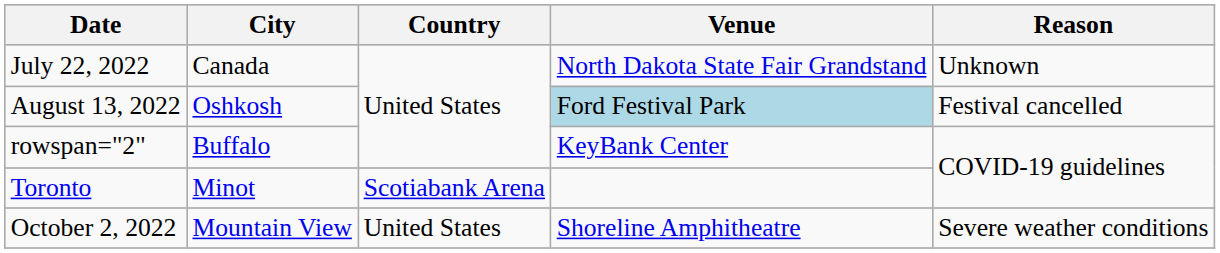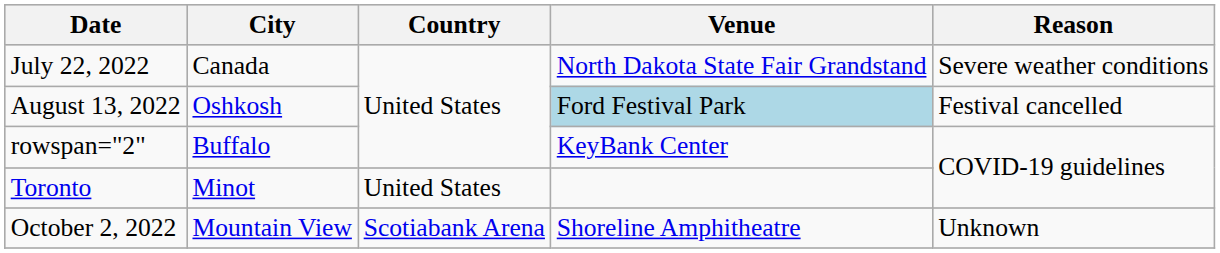(989, 65) Unknown -> (1073, 65) Severe weather conditions
(454, 187) Scotiabank Arena -> (432, 187) United States
(432, 227) United States -> (454, 227) Scotiabank Arena
(1073, 227) Severe weather conditions -> (989, 227) Unknown
